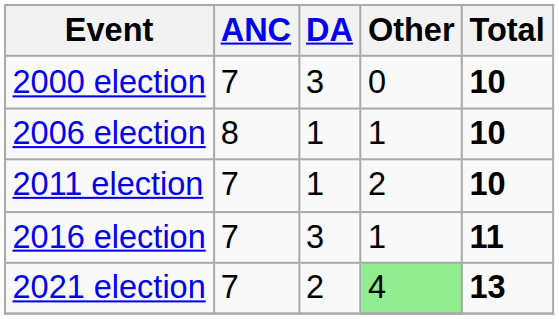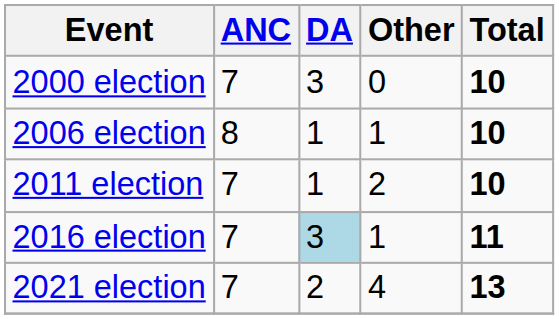(315, 236) no background -> (315, 236) lightblue background
(377, 287) lightgreen background -> (377, 287) no background
